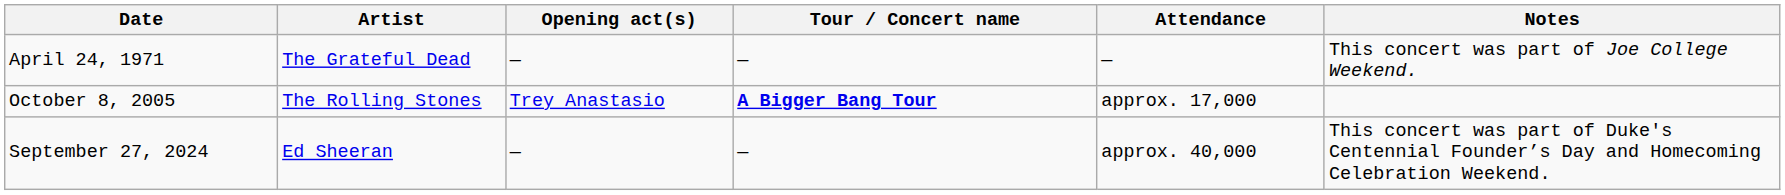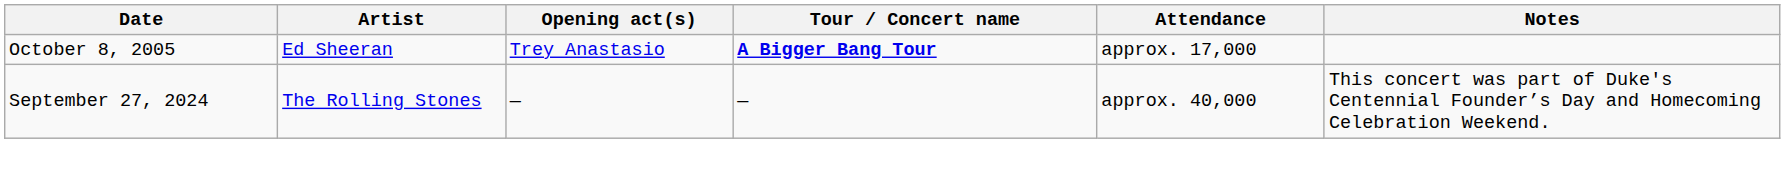- row: (87, 60)
(382, 101) The Rolling Stones -> (338, 50) Ed Sheeran
(338, 153) Ed Sheeran -> (382, 101) The Rolling Stones
